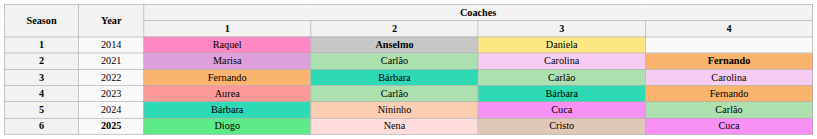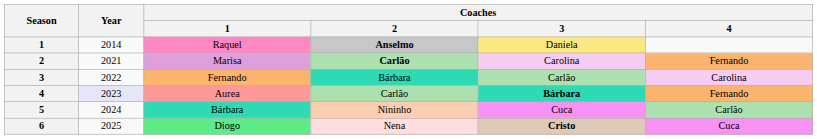(394, 61) normal -> (394, 61) bold
(729, 61) bold -> (729, 61) normal
(111, 93) no background -> (111, 93) lavender background
(562, 93) normal -> (562, 93) bold
(111, 126) bold -> (111, 126) normal
(562, 126) normal -> (562, 126) bold
